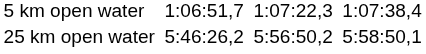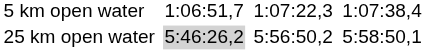(204, 37) no background -> (204, 37) lightgrey background
